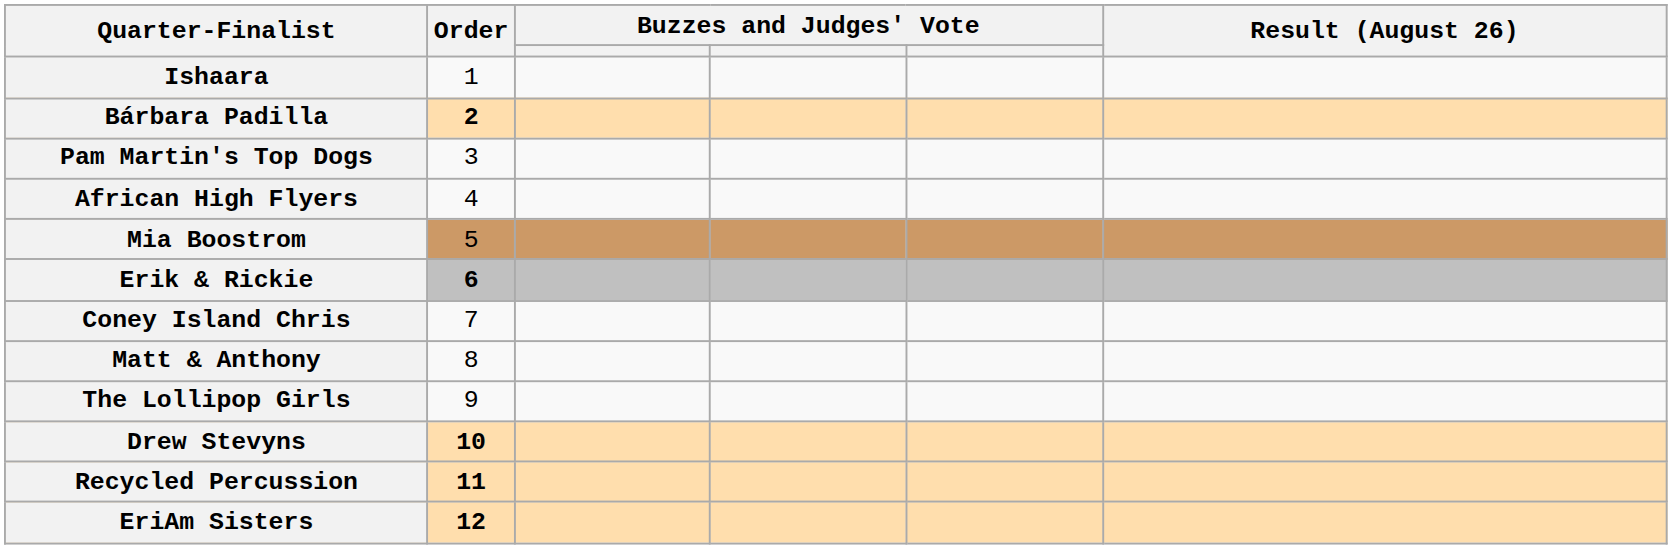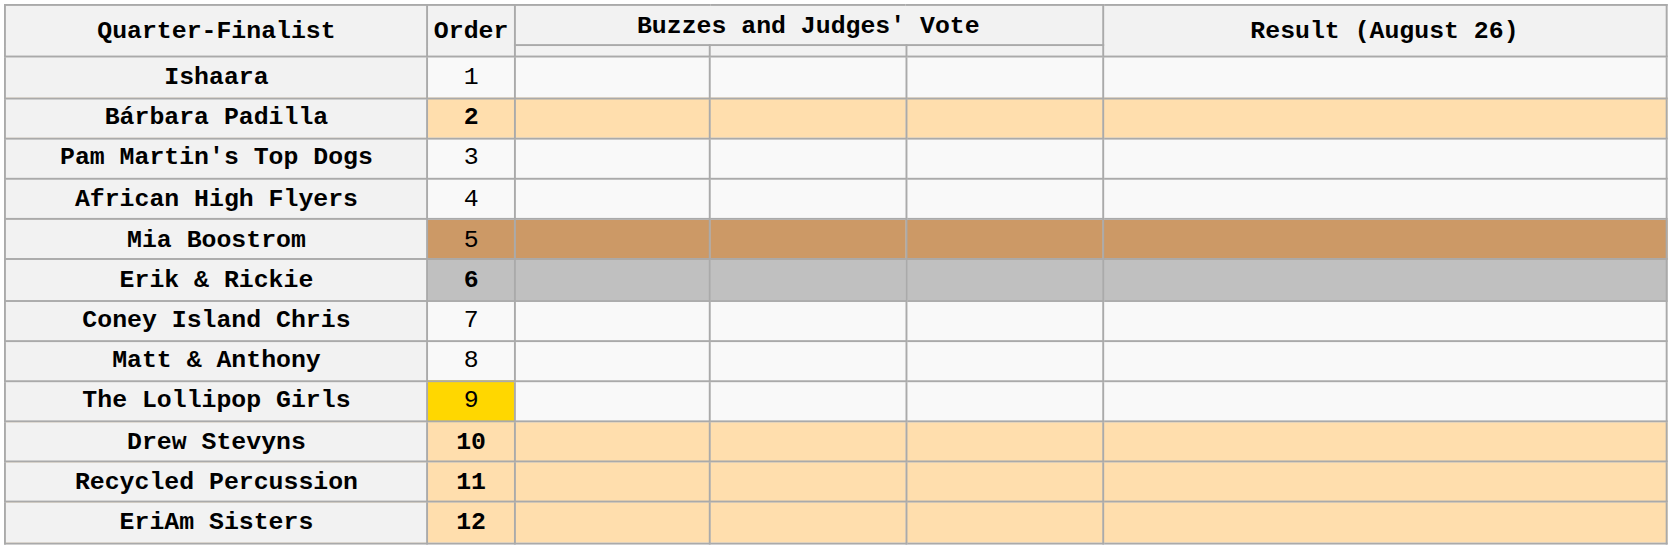(471, 401) no background -> (471, 401) gold background
